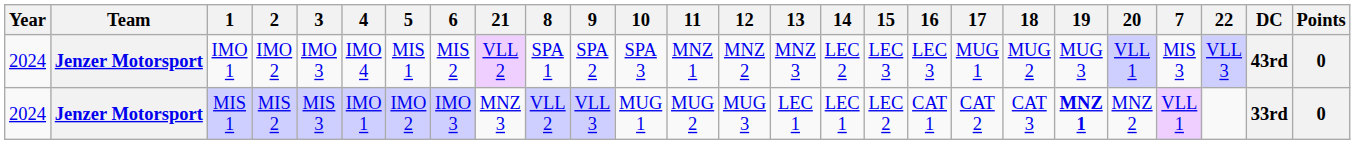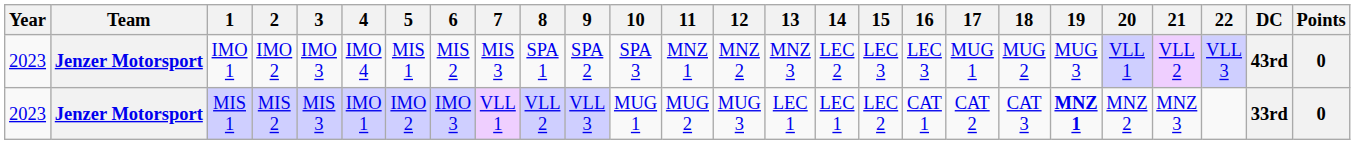columns swapped: (1179, 19) <-> (500, 19)
(28, 60) 2024 -> (28, 60) 2023
(28, 113) 2024 -> (28, 113) 2023
